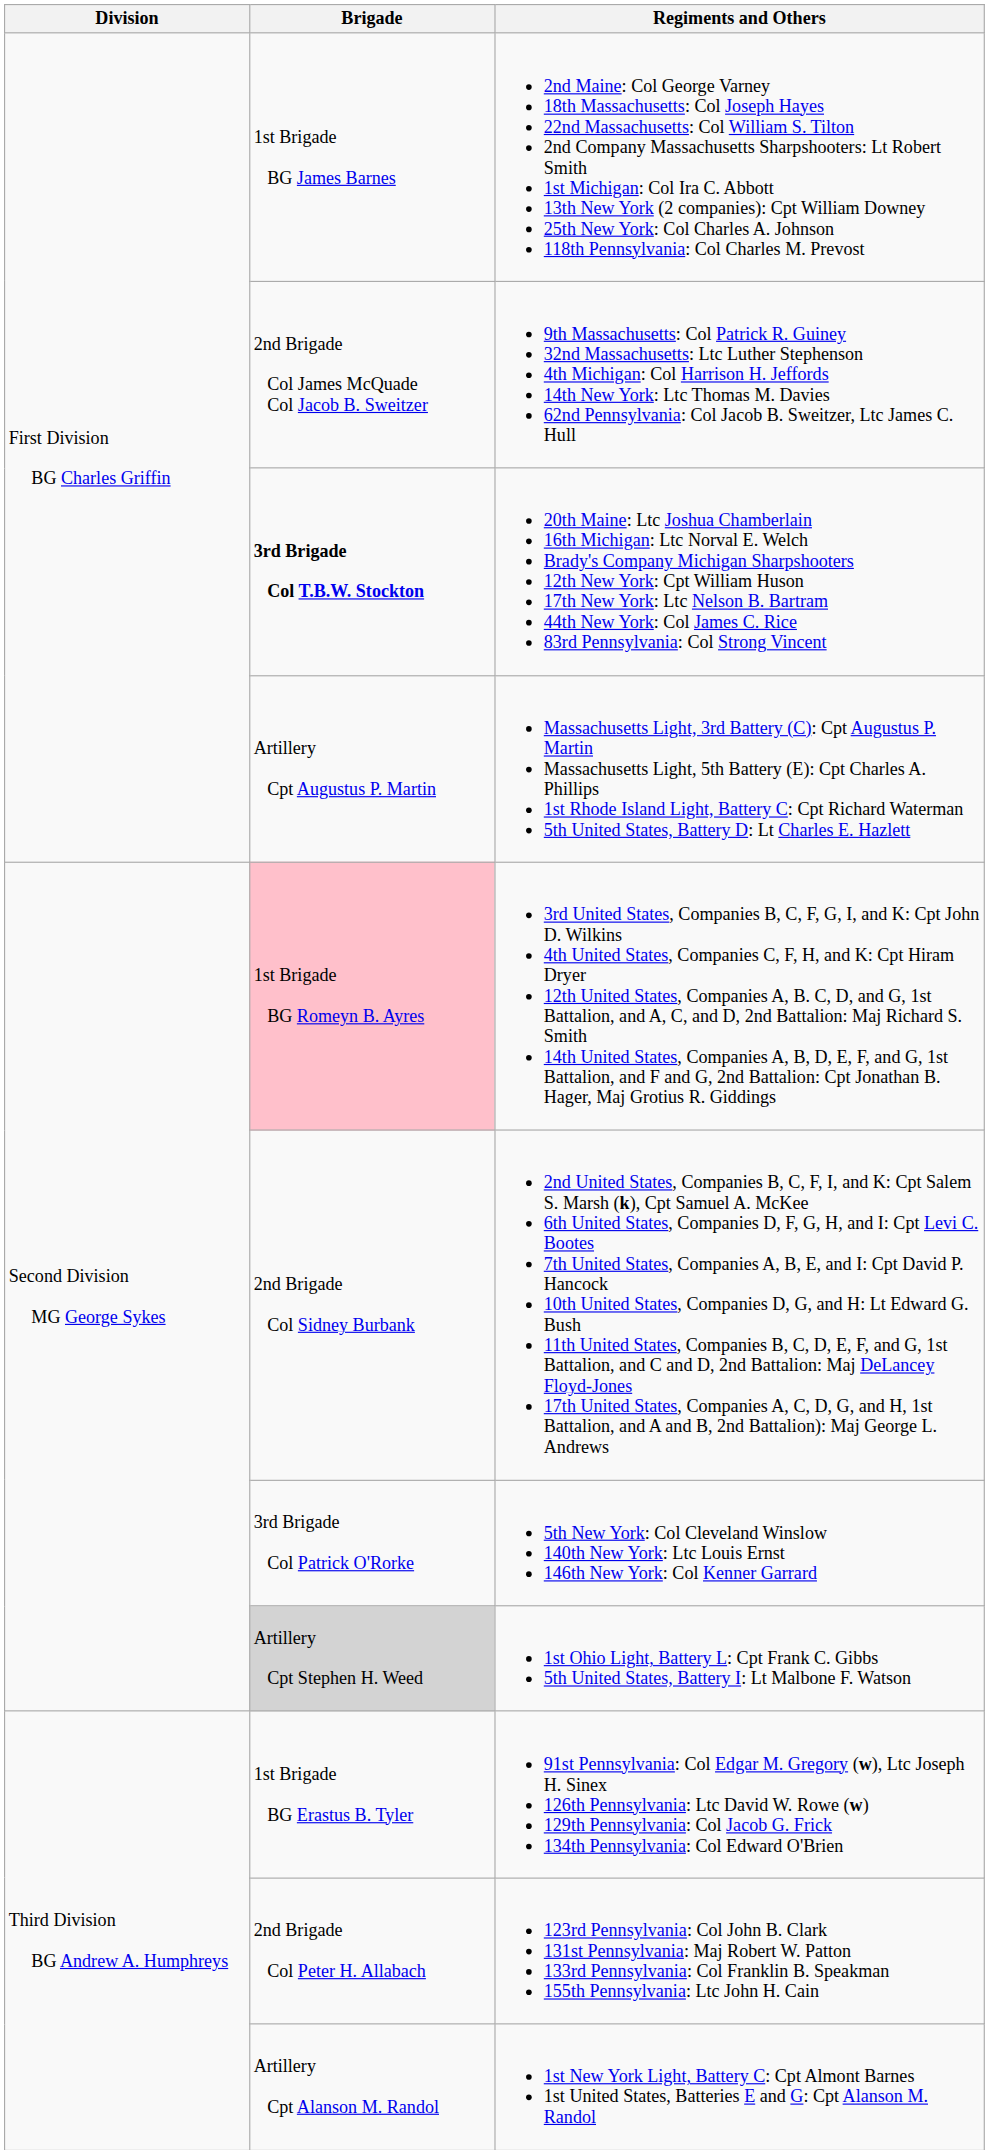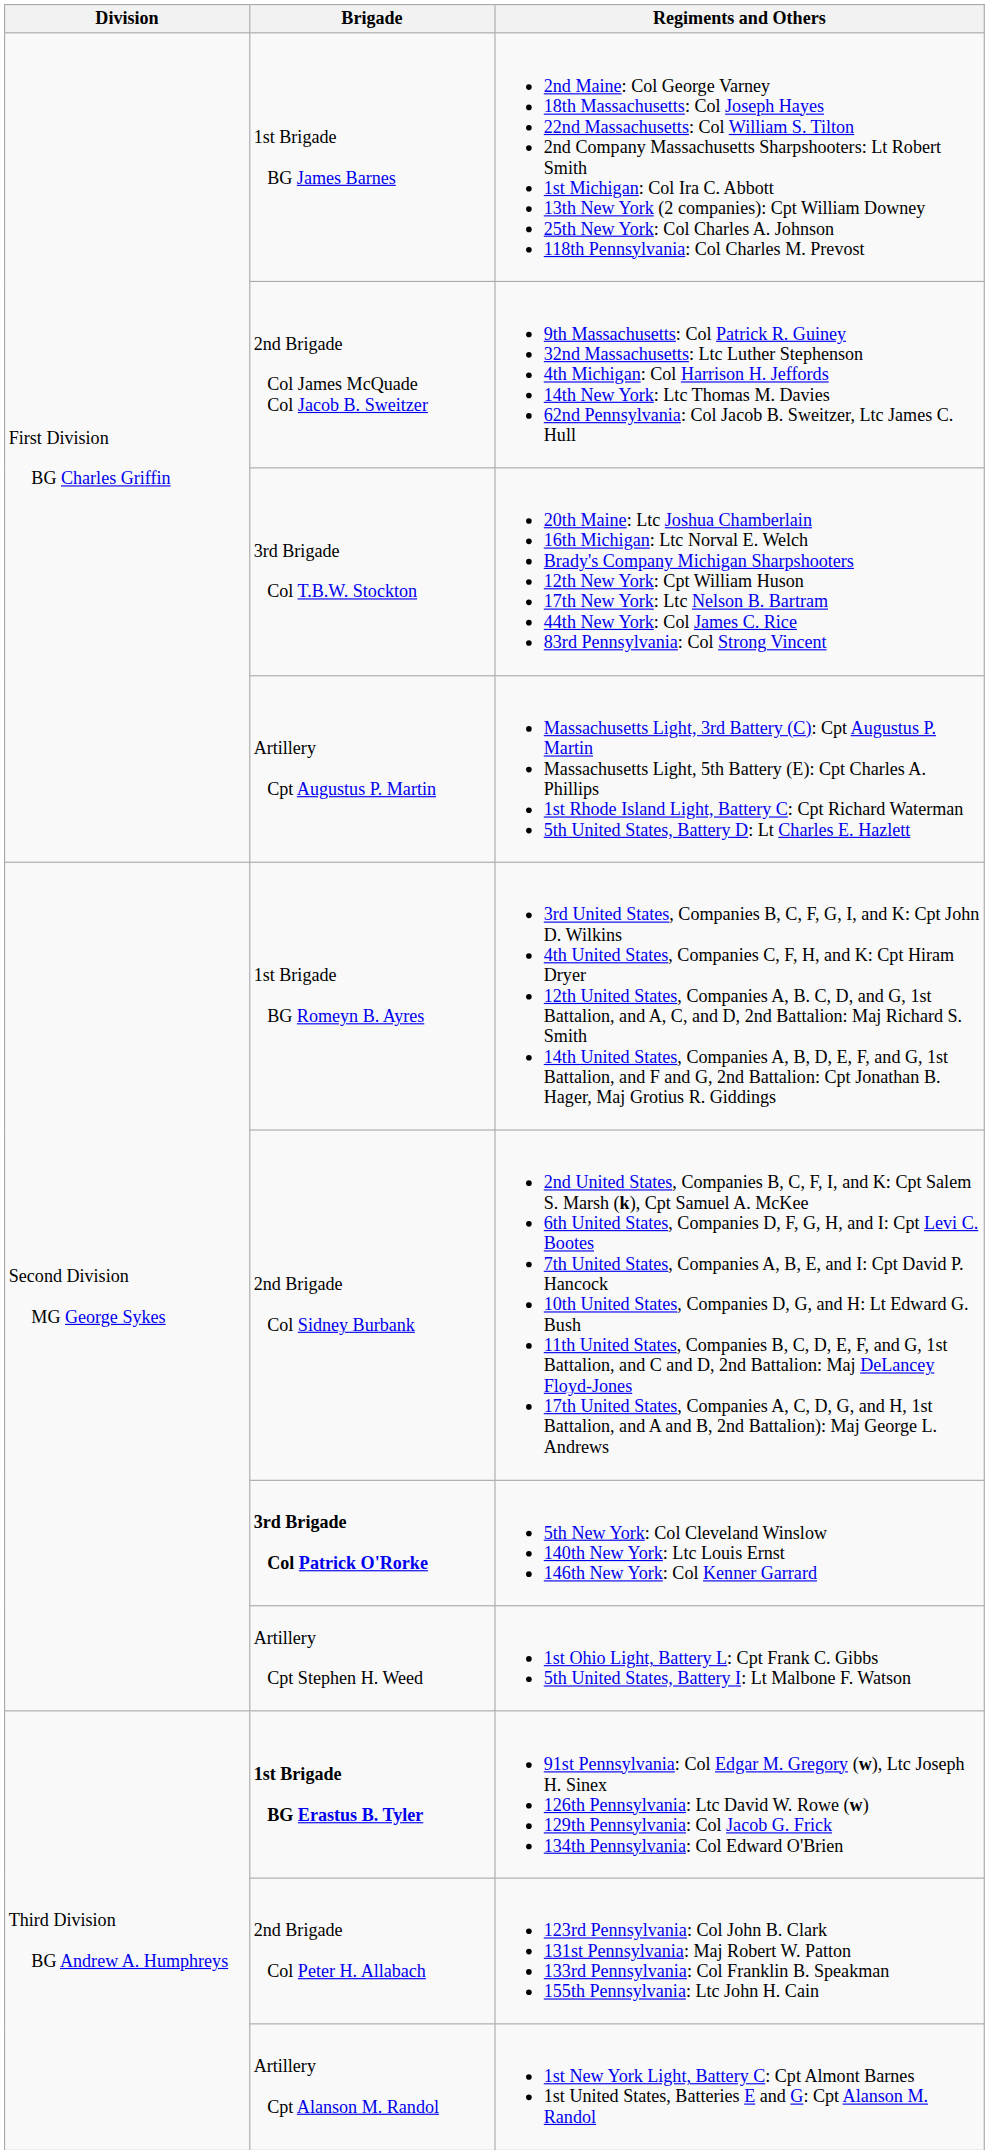(339, 571) bold -> (335, 571) normal
(339, 996) pink background -> (339, 996) no background
(334, 1542) normal -> (341, 1542) bold
(338, 1658) lightgrey background -> (338, 1658) no background
(333, 1794) normal -> (338, 1794) bold
